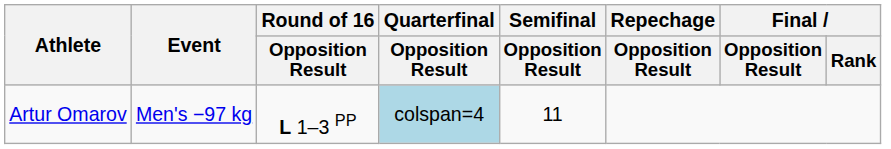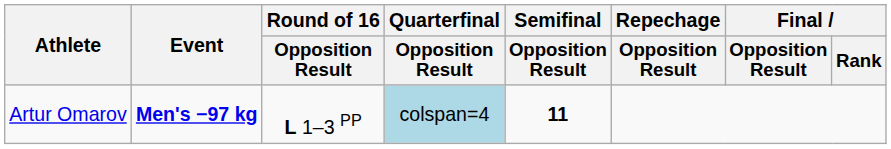(194, 115) normal -> (197, 115) bold
(553, 115) normal -> (558, 115) bold
